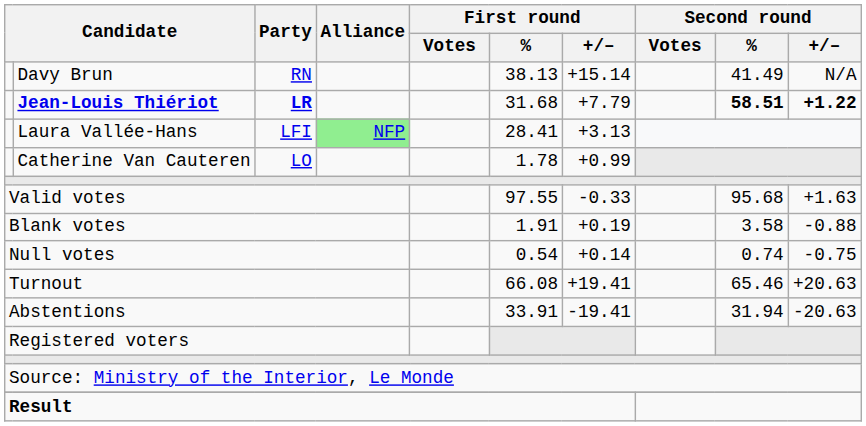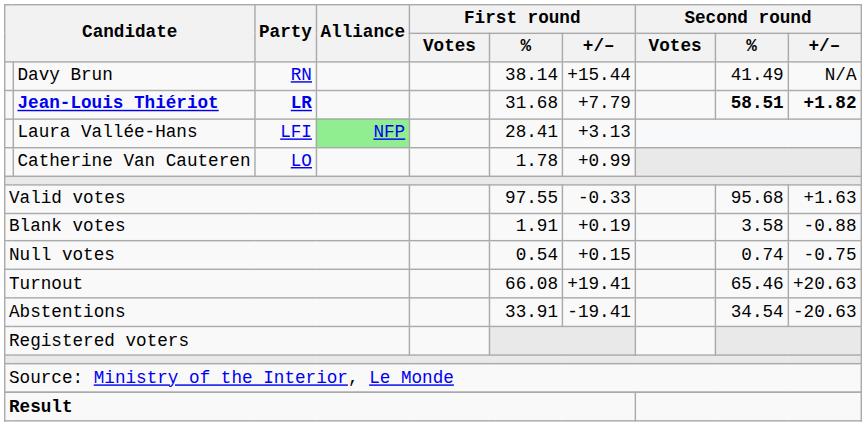(532, 76) 38.13 -> (532, 76) 38.14
(599, 76) +15.14 -> (599, 76) +15.44
(830, 105) +1.22 -> (830, 105) +1.82
(604, 256) +0.14 -> (604, 256) +0.15
(757, 313) 31.94 -> (757, 313) 34.54
